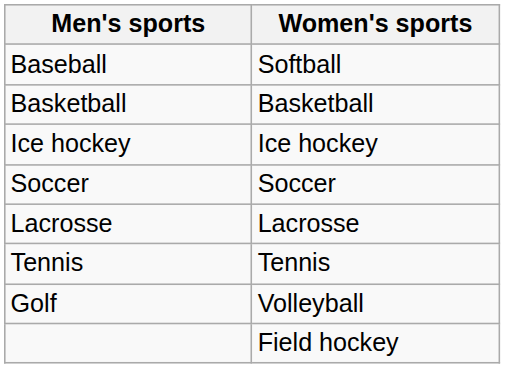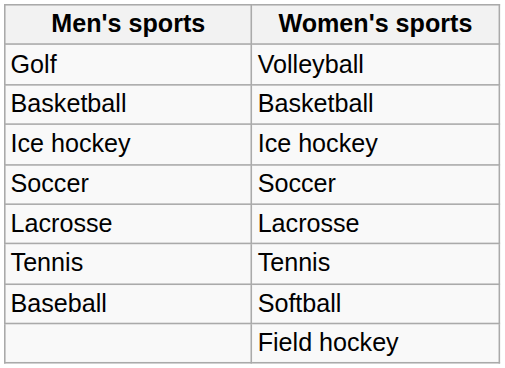rows swapped: (59, 64) <-> (34, 303)
